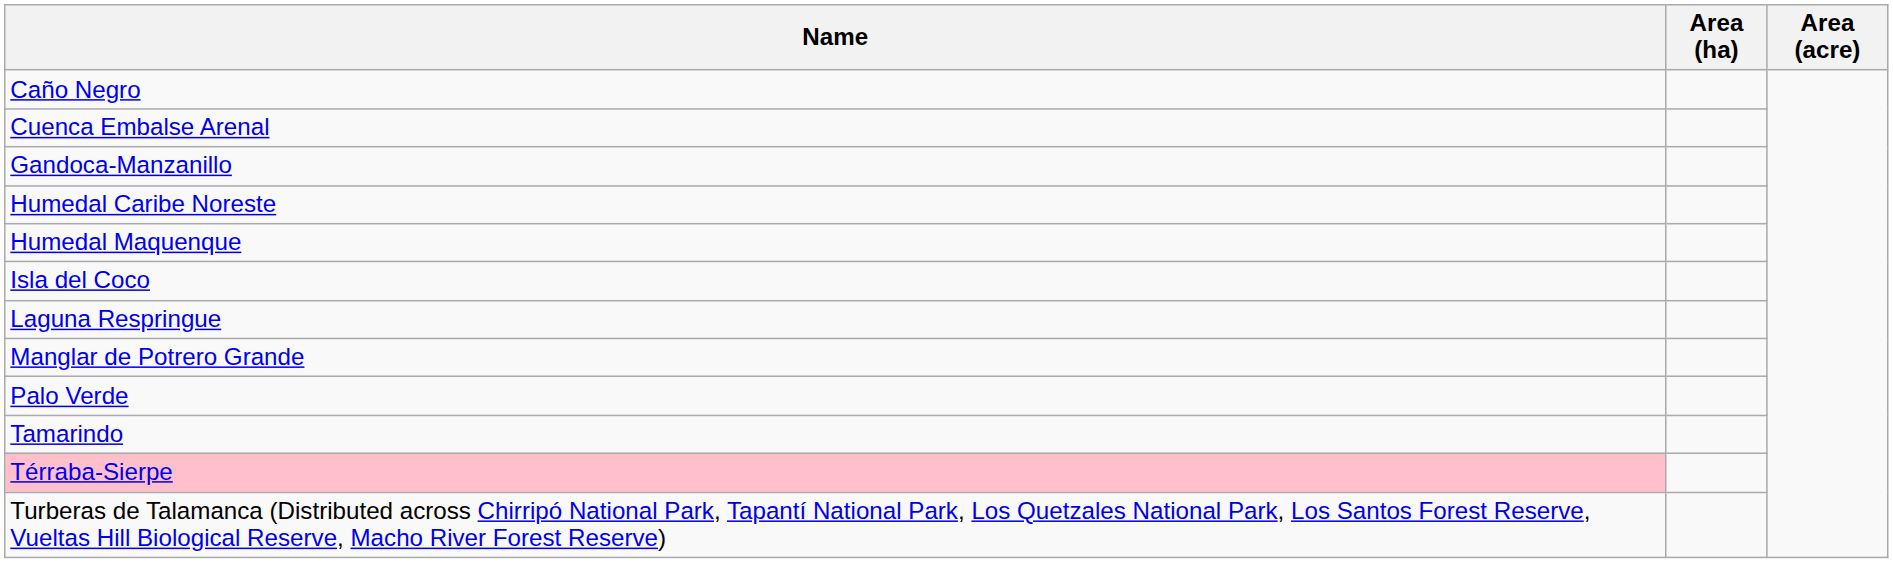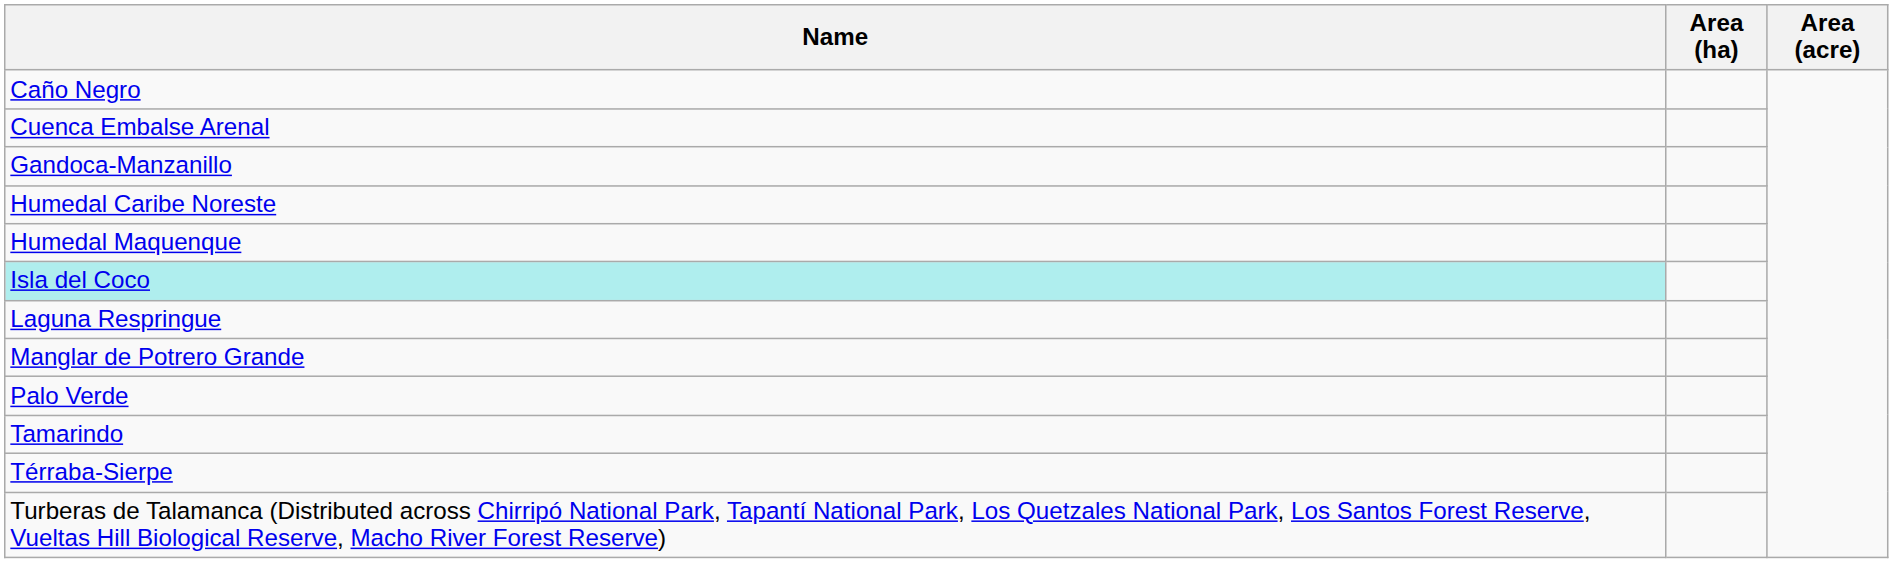(80, 280) no background -> (80, 280) paleturquoise background
(92, 472) pink background -> (92, 472) no background
